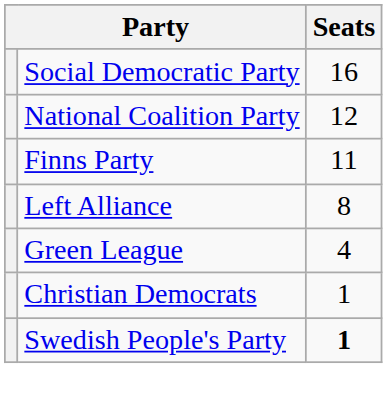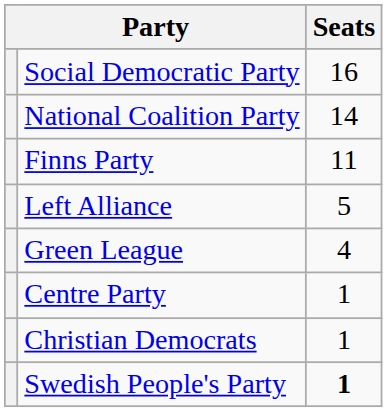(344, 116) 12 -> (344, 116) 14
(344, 205) 8 -> (344, 205) 5
+ row: (95, 294)
